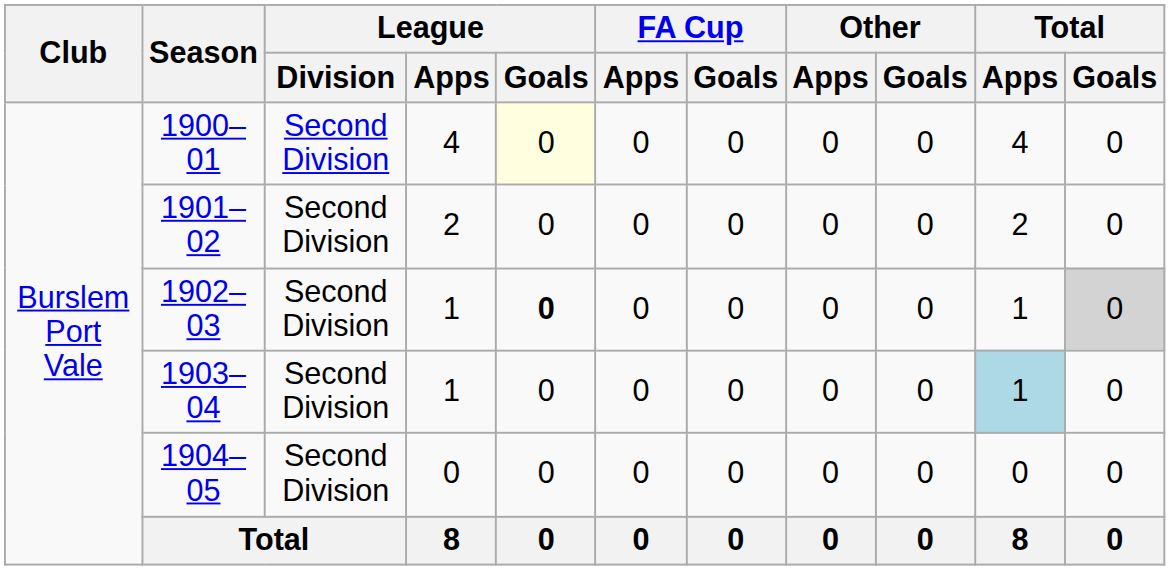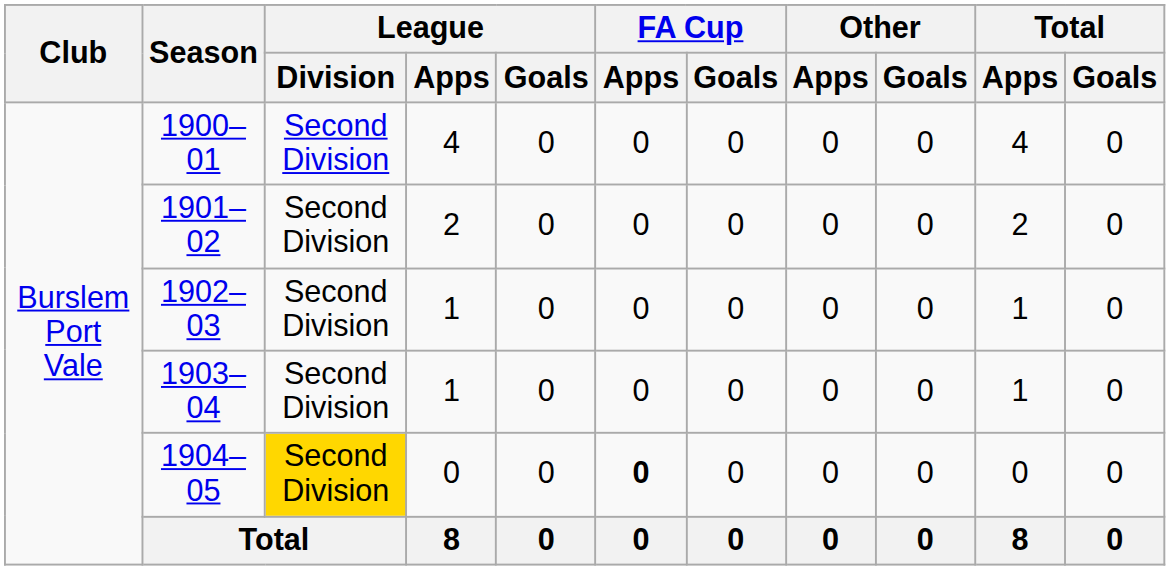(546, 142) lightyellow background -> (546, 142) no background
(546, 308) bold -> (546, 308) normal
(1115, 308) lightgrey background -> (1115, 308) no background
(1020, 391) lightblue background -> (1020, 391) no background
(336, 474) no background -> (336, 474) gold background
(641, 474) normal -> (641, 474) bold
